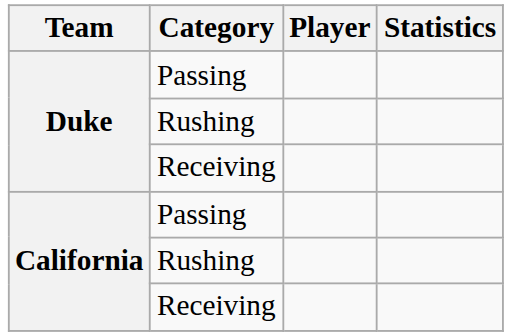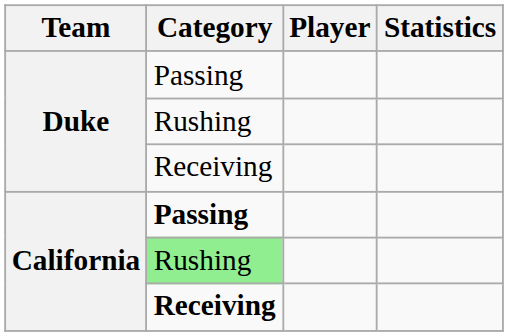(202, 213) normal -> (201, 213) bold
(206, 260) no background -> (202, 260) lightgreen background
(216, 306) normal -> (215, 306) bold
